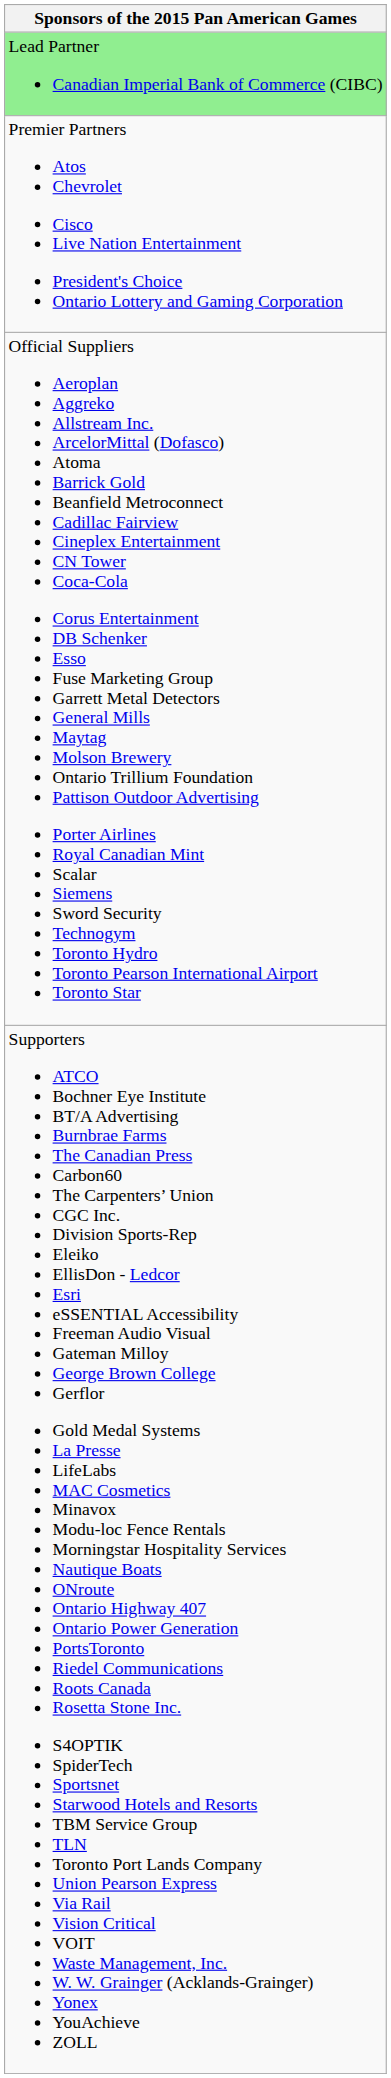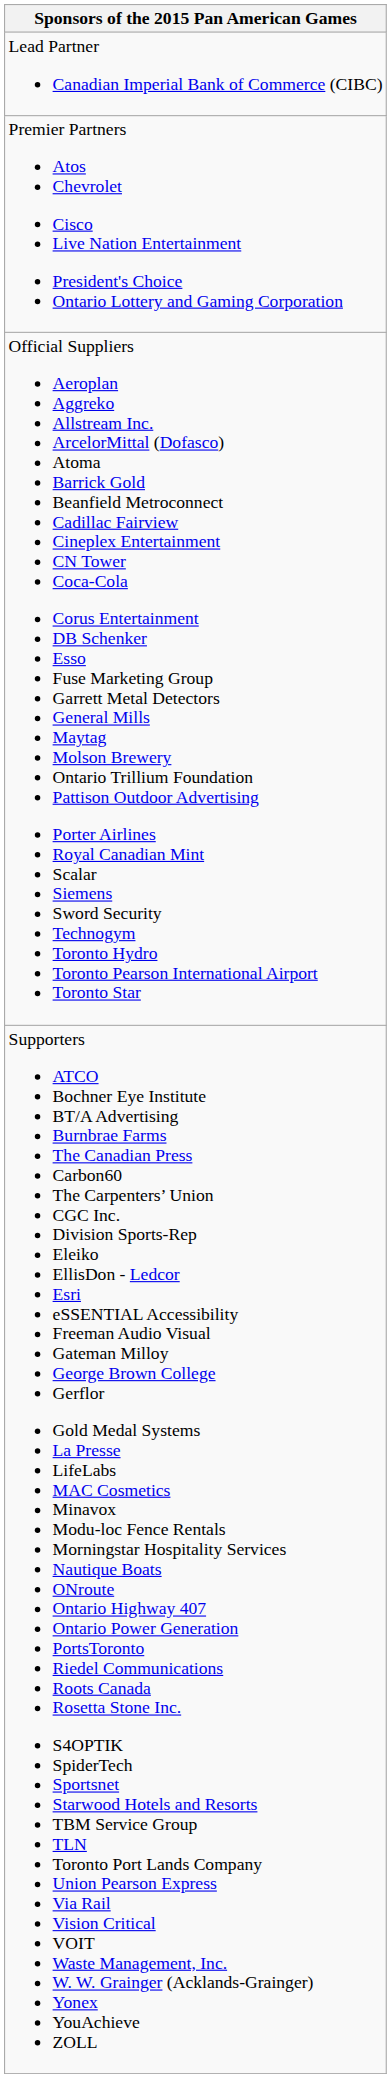(196, 65) lightgreen background -> (196, 65) no background
